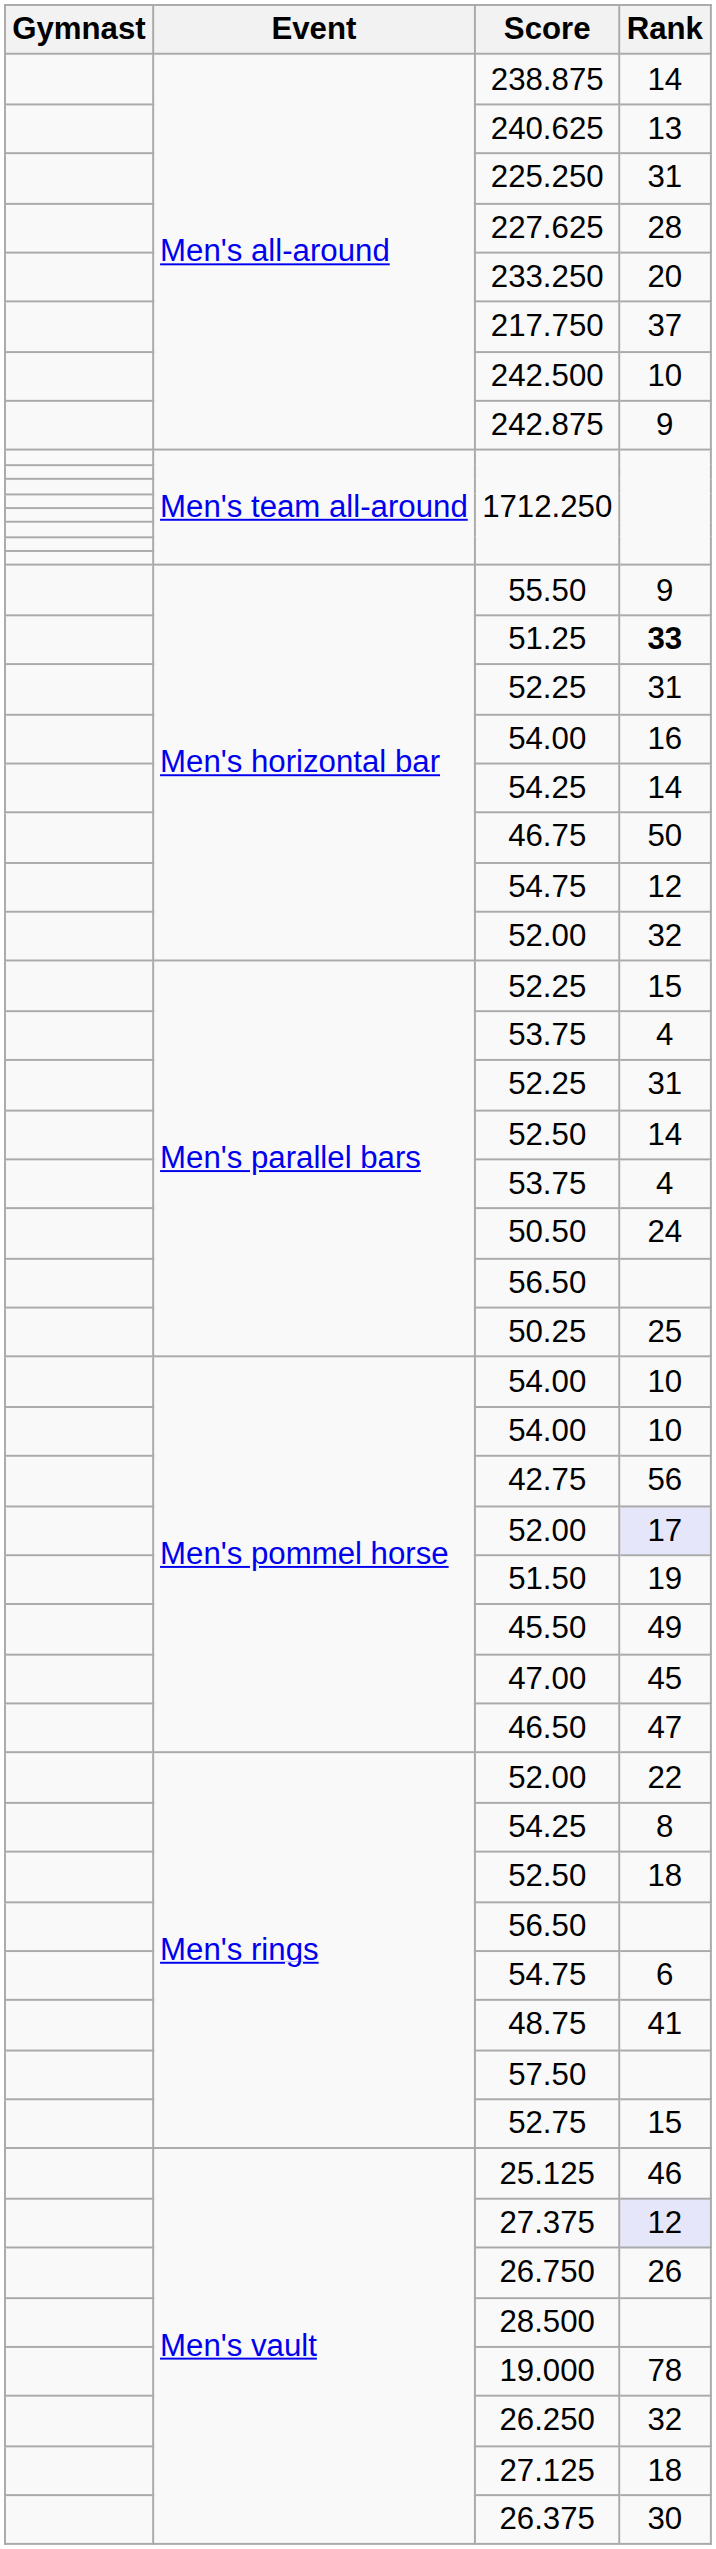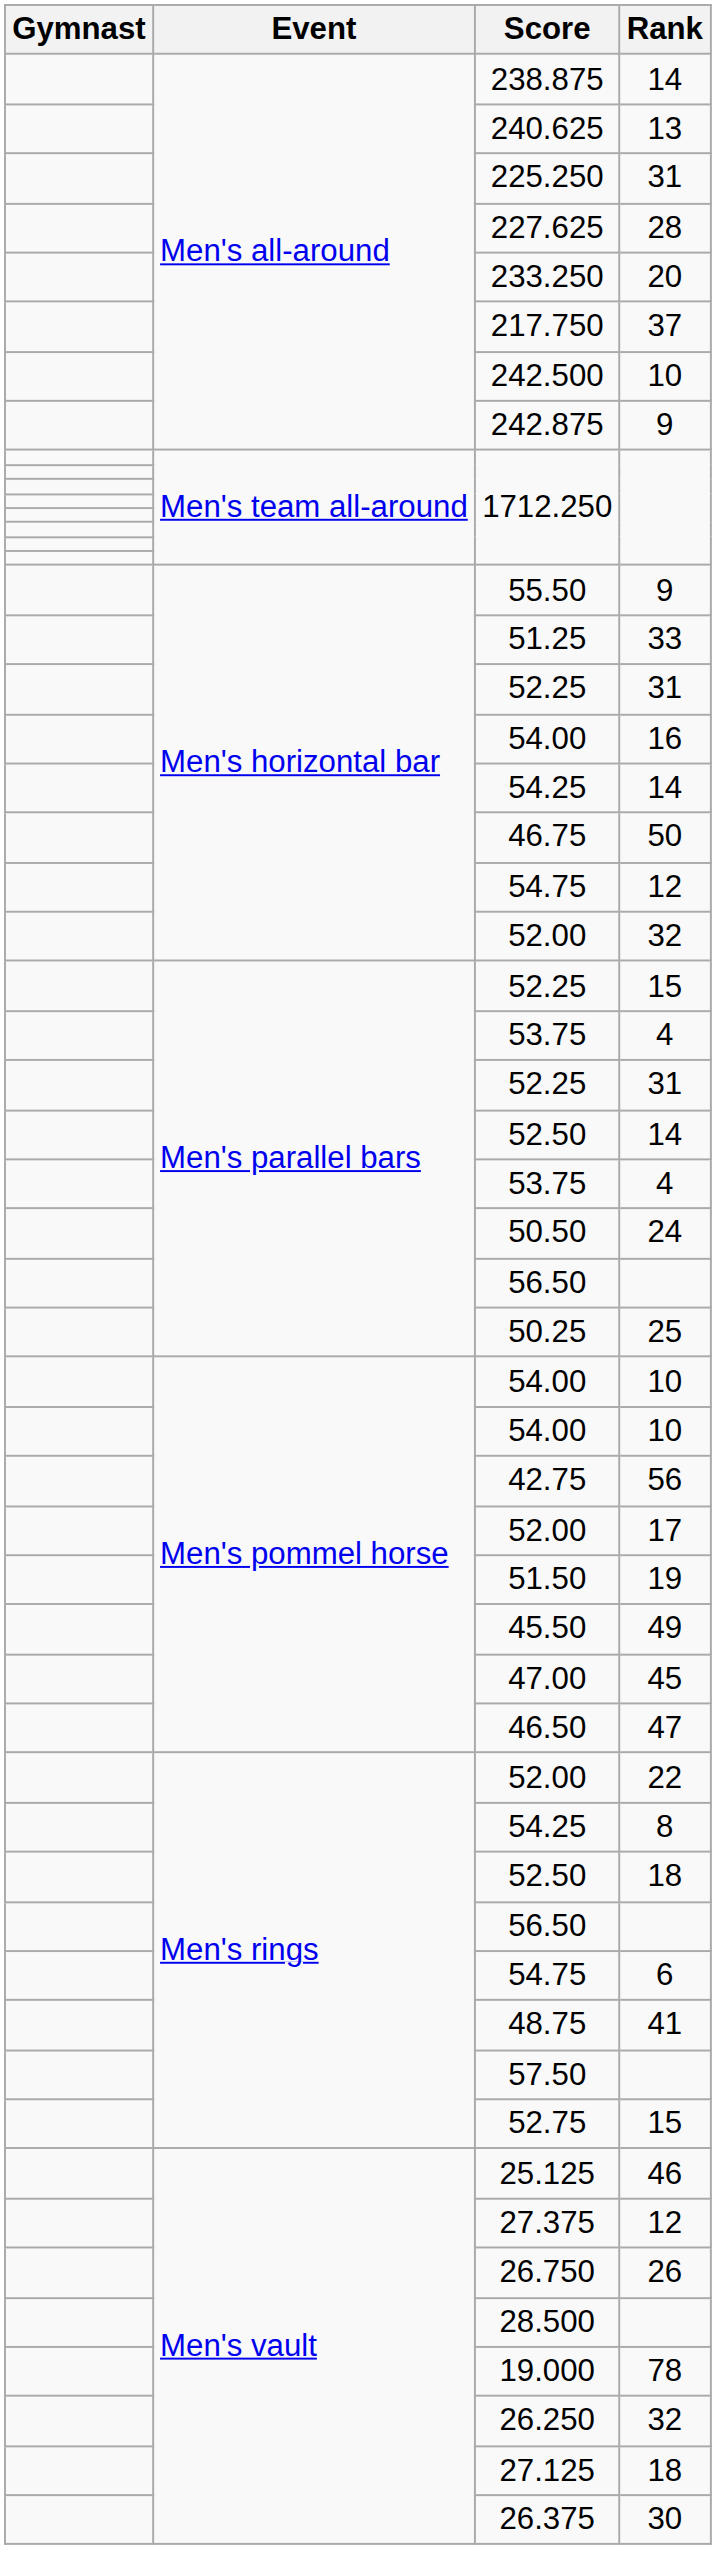(665, 639) bold -> (665, 639) normal
(665, 1529) lavender background -> (665, 1529) no background
(665, 2222) lavender background -> (665, 2222) no background
